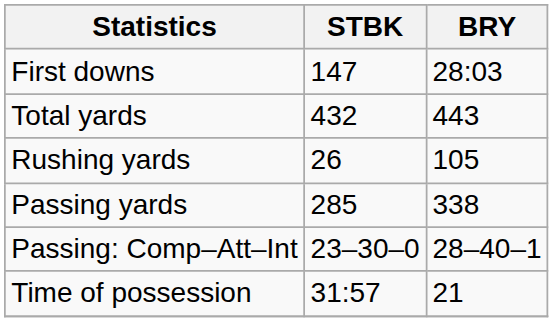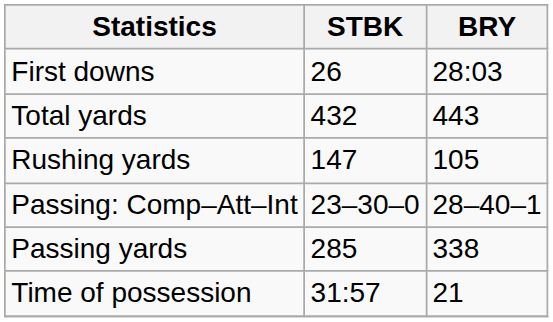(334, 71) 147 -> (326, 71) 26
(326, 159) 26 -> (334, 159) 147
rows swapped: (99, 204) <-> (155, 248)
